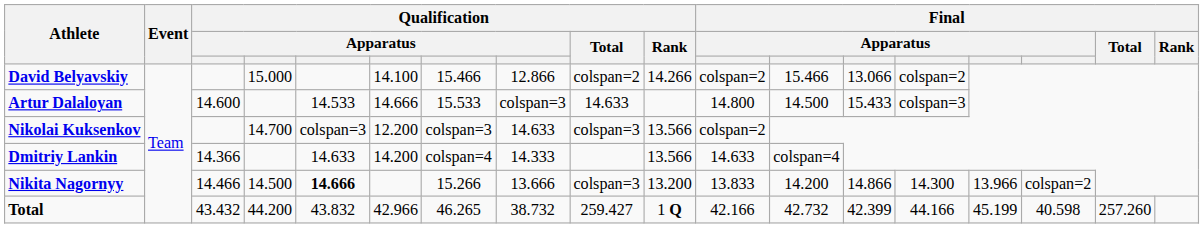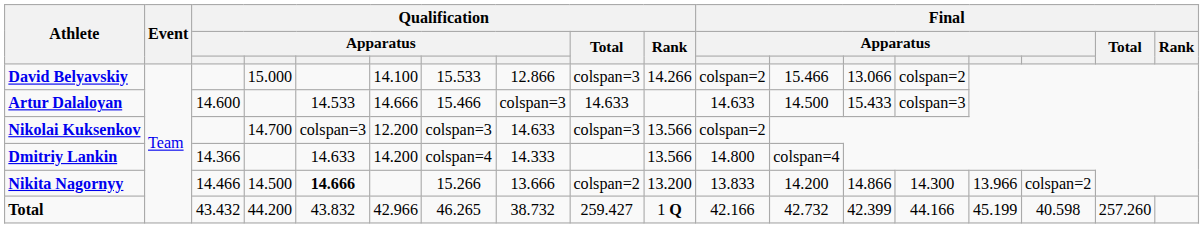(459, 77) 15.466 -> (459, 77) 15.533
(607, 77) colspan=2 -> (607, 77) colspan=3
(459, 103) 15.533 -> (459, 103) 15.466
(732, 103) 14.800 -> (732, 103) 14.633
(732, 157) 14.633 -> (732, 157) 14.800
(607, 183) colspan=3 -> (607, 183) colspan=2
